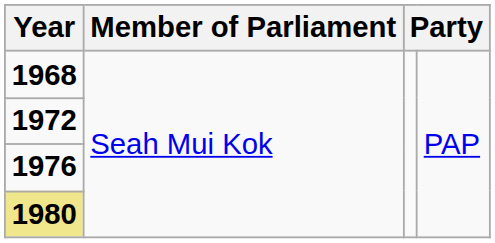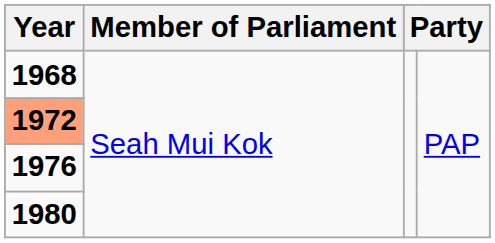(44, 120) no background -> (44, 120) lightsalmon background
(44, 213) khaki background -> (44, 213) no background
